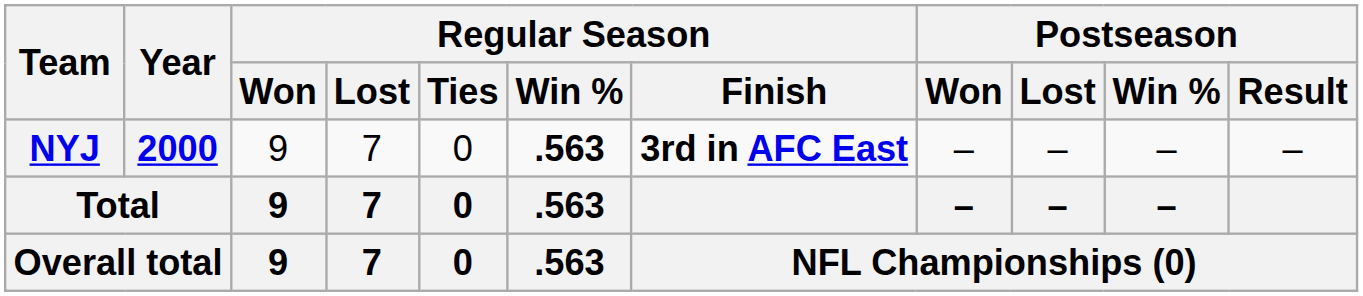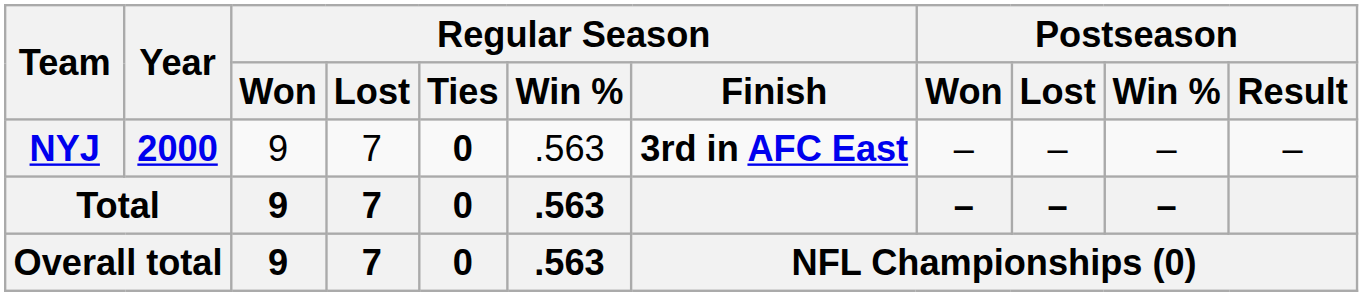(463, 149) normal -> (463, 149) bold
(569, 149) bold -> (569, 149) normal
